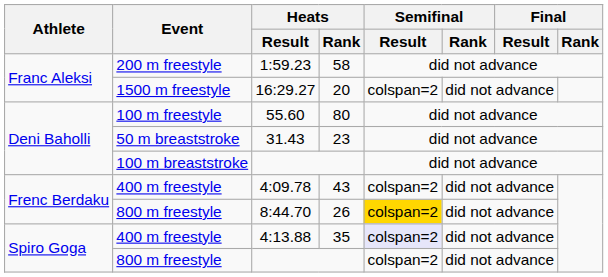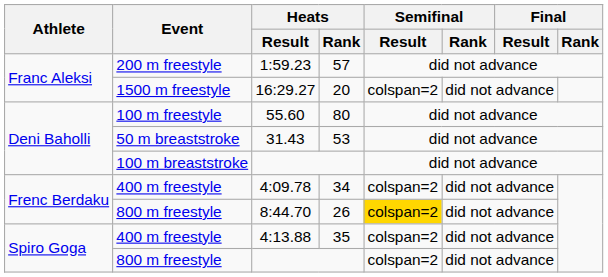(341, 66) 58 -> (341, 66) 57
(341, 139) 23 -> (341, 139) 53
(341, 187) 43 -> (341, 187) 34
(403, 236) lavender background -> (403, 236) no background
